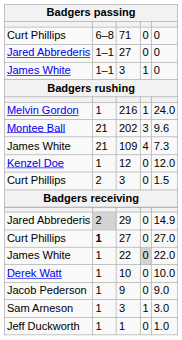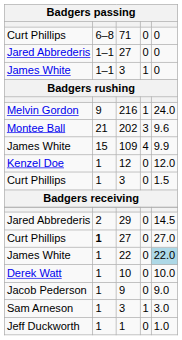(99, 110) 1 -> (99, 110) 9
(102, 145) 21 -> (102, 145) 15
(161, 145) 7.3 -> (161, 145) 9.9
(99, 181) 2 -> (99, 181) 1
(99, 221) lightgrey background -> (99, 221) no background
(164, 221) 14.9 -> (164, 221) 14.5
(146, 256) lightgrey background -> (146, 256) no background
(164, 256) no background -> (164, 256) lightblue background
